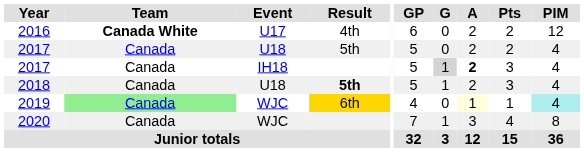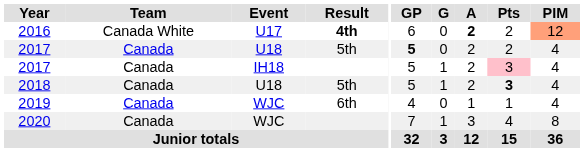(150, 31) bold -> (148, 31) normal
(350, 31) normal -> (347, 31) bold
(473, 31) normal -> (471, 31) bold
(556, 31) no background -> (555, 31) lightsalmon background
(414, 49) normal -> (411, 49) bold
(445, 67) lightgrey background -> (443, 67) no background
(473, 67) bold -> (471, 67) normal
(510, 67) no background -> (509, 67) pink background
(350, 85) bold -> (347, 85) normal
(510, 85) normal -> (509, 85) bold
(150, 103) lightgreen background -> (148, 103) no background
(350, 103) gold background -> (347, 103) no background
(473, 103) lightyellow background -> (471, 103) no background
(556, 103) paleturquoise background -> (555, 103) no background
